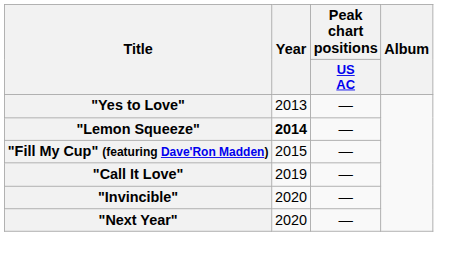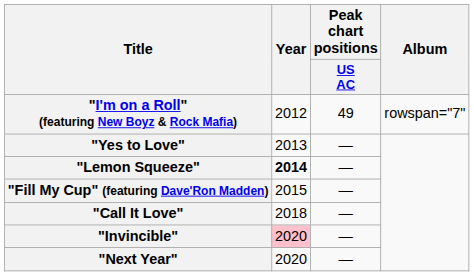+ row: (138, 114)
(291, 174) 2019 -> (291, 213) 2018
(291, 197) no background -> (291, 236) pink background
